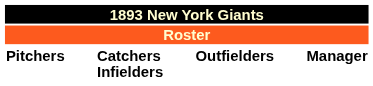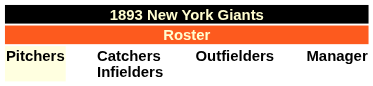(35, 55) no background -> (35, 55) lightyellow background
